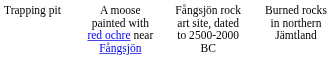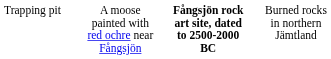(208, 29) normal -> (208, 29) bold
